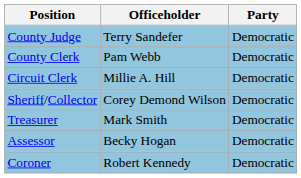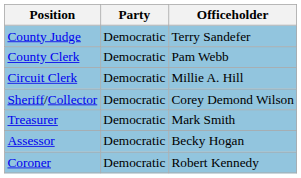columns swapped: (165, 15) <-> (263, 15)
